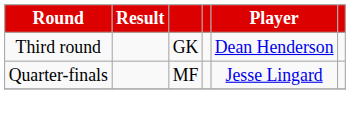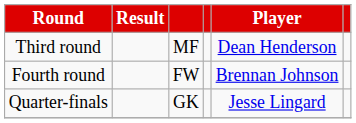(185, 46) GK -> (186, 46) MF
+ row: (58, 74)
(185, 74) MF -> (186, 103) GK
